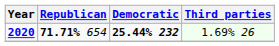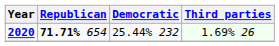(146, 32) bold -> (146, 32) normal
